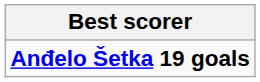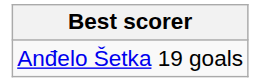(130, 58) bold -> (130, 58) normal
